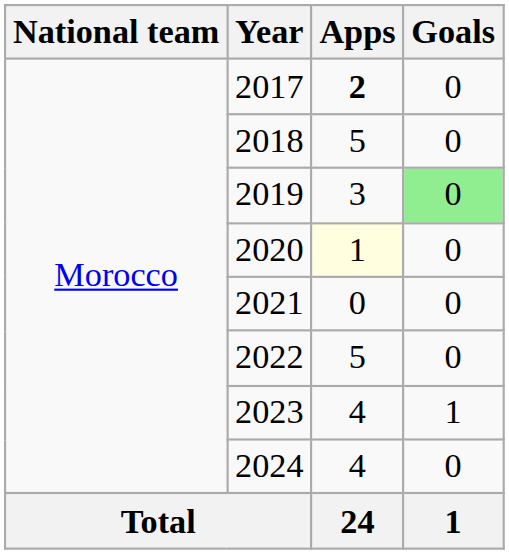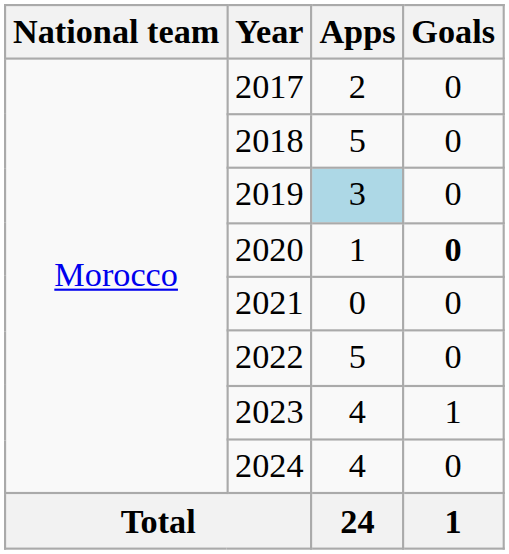(357, 85) bold -> (357, 85) normal
(357, 194) no background -> (357, 194) lightblue background
(453, 194) lightgreen background -> (453, 194) no background
(357, 248) lightyellow background -> (357, 248) no background
(453, 248) normal -> (453, 248) bold
